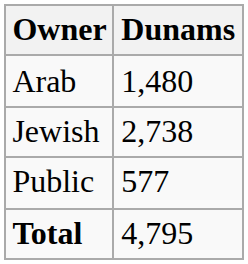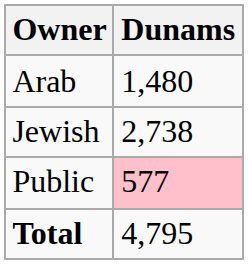(145, 182) no background -> (145, 182) pink background
